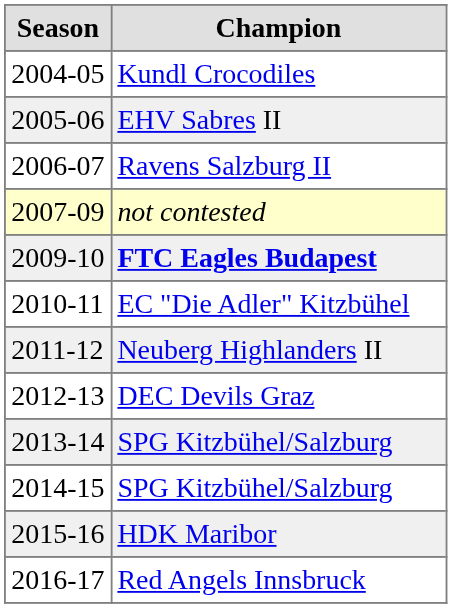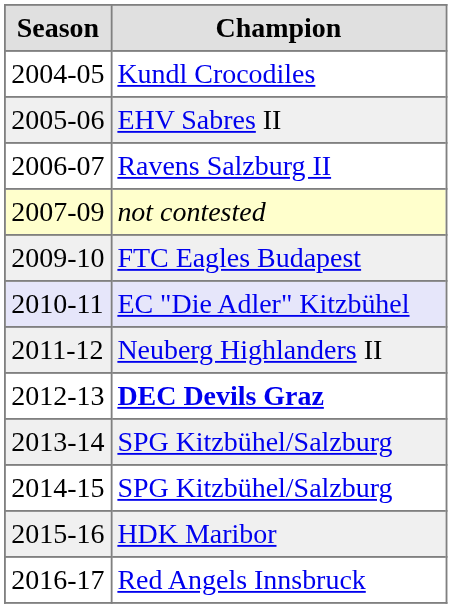(247, 257) bold -> (239, 257) normal
(57, 303) no background -> (57, 303) lavender background
(263, 303) no background -> (263, 303) lavender background
(216, 395) normal -> (221, 395) bold
